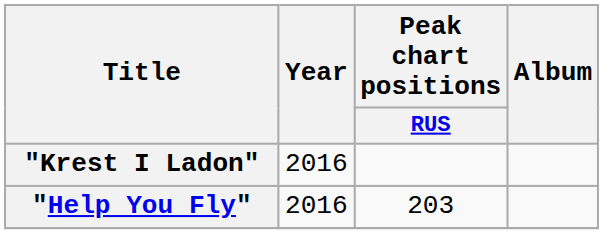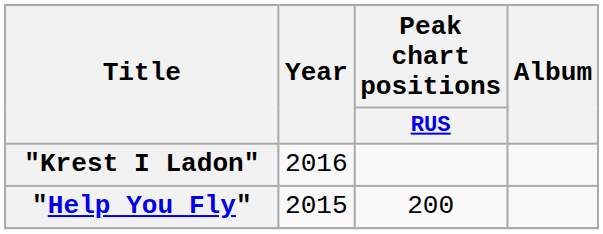(316, 207) 2016 -> (316, 207) 2015
(431, 207) 203 -> (431, 207) 200
